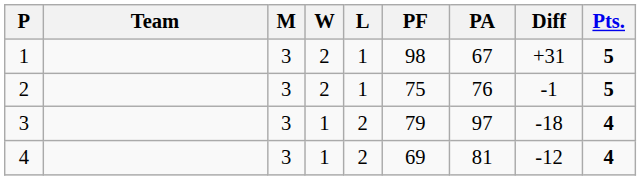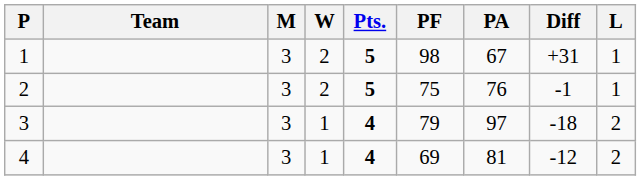columns swapped: (363, 21) <-> (609, 21)
